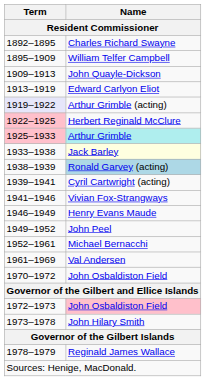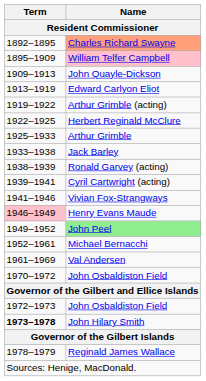(122, 43) no background -> (122, 43) lightsalmon background
(119, 58) no background -> (119, 58) pink background
(31, 105) lavender background -> (31, 105) no background
(31, 120) pink background -> (31, 120) no background
(31, 136) pink background -> (31, 136) no background
(100, 136) paleturquoise background -> (100, 136) no background
(93, 151) lightyellow background -> (93, 151) no background
(118, 167) lightblue background -> (118, 167) no background
(31, 213) no background -> (31, 213) pink background
(90, 228) no background -> (90, 228) lightgreen background
(118, 306) pink background -> (118, 306) no background
(31, 321) normal -> (31, 321) bold
